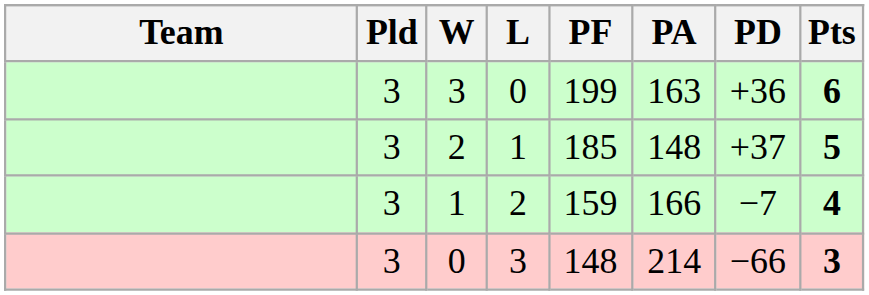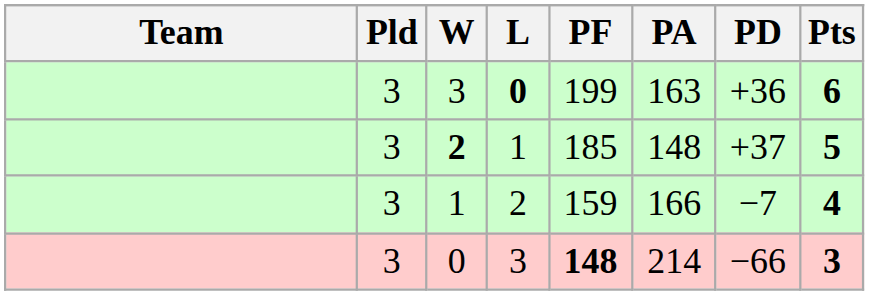(518, 89) normal -> (518, 89) bold
(457, 146) normal -> (457, 146) bold
(590, 260) normal -> (590, 260) bold
